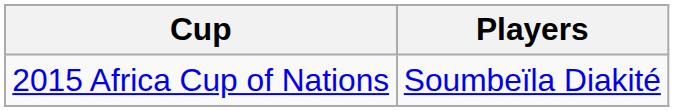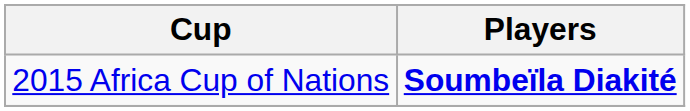(532, 79) normal -> (540, 79) bold
